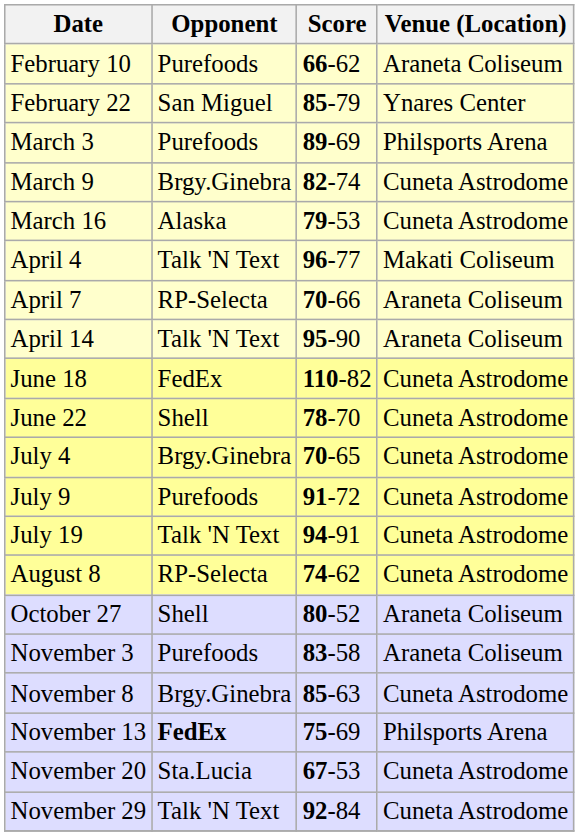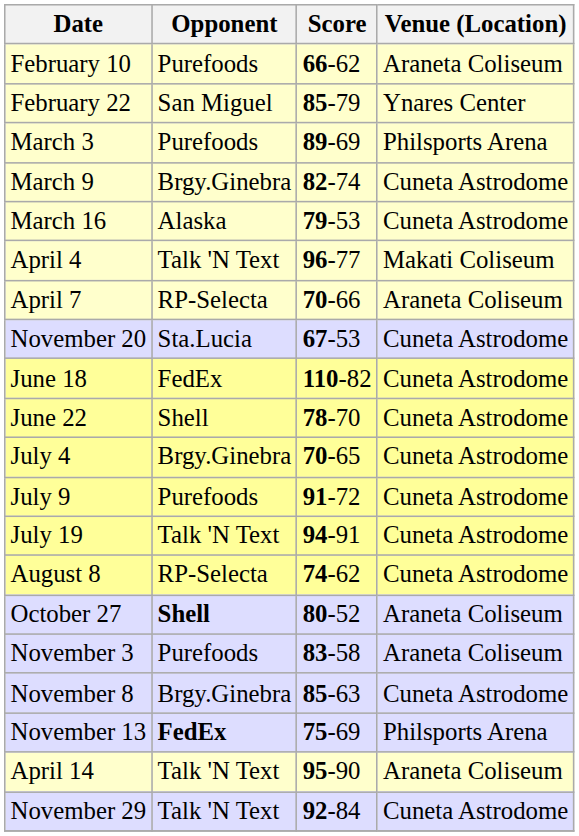rows swapped: (52, 338) <-> (78, 771)
(183, 614) normal -> (184, 614) bold
